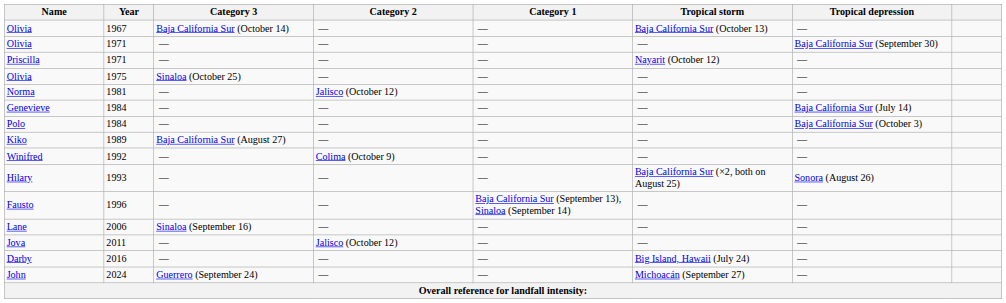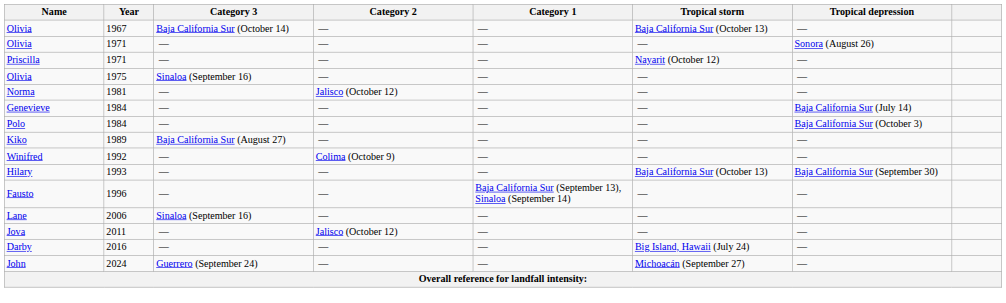(866, 44) Baja California Sur (September 30) -> (834, 44) Sonora (August 26)
(198, 76) Sinaloa (October 25) -> (204, 76) Sinaloa (September 16)
(700, 178) Baja California Sur (×2, both on August 25) -> (701, 172) Baja California Sur (October 13)
(834, 178) Sonora (August 26) -> (866, 172) Baja California Sur (September 30)
